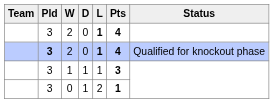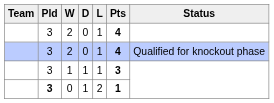(100, 32) bold -> (100, 32) normal
(50, 51) bold -> (50, 51) normal
(100, 51) bold -> (100, 51) normal
(50, 89) normal -> (50, 89) bold
